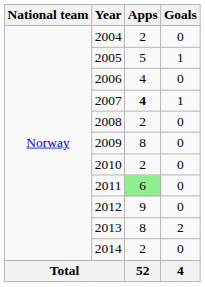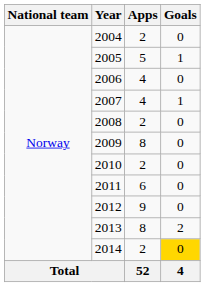(143, 100) bold -> (143, 100) normal
(143, 185) lightgreen background -> (143, 185) no background
(180, 249) no background -> (180, 249) gold background
